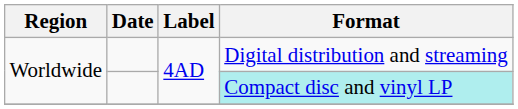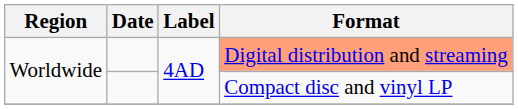(366, 54) no background -> (366, 54) lightsalmon background
(338, 87) paleturquoise background -> (338, 87) no background
